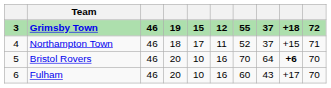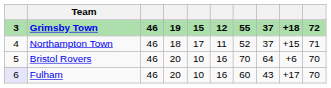(291, 59) bold -> (291, 59) normal
(16, 75) no background -> (16, 75) lavender background
